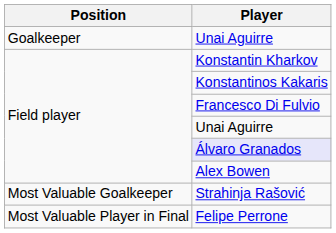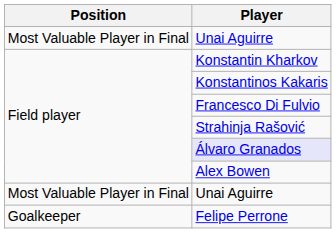(44, 37) Goalkeeper -> (98, 37) Most Valuable Player in Final
(234, 127) Unai Aguirre -> (250, 127) Strahinja Rašović
(90, 194) Most Valuable Goalkeeper -> (98, 194) Most Valuable Player in Final
(250, 194) Strahinja Rašović -> (234, 194) Unai Aguirre
(98, 216) Most Valuable Player in Final -> (44, 216) Goalkeeper
